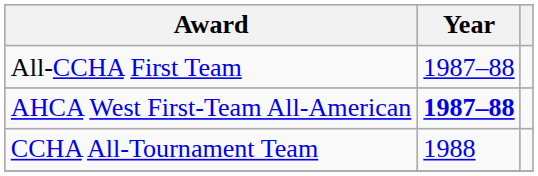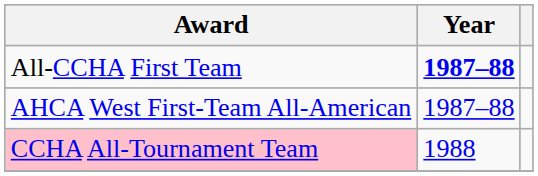(469, 66) normal -> (469, 66) bold
(469, 107) bold -> (469, 107) normal
(165, 149) no background -> (165, 149) pink background
